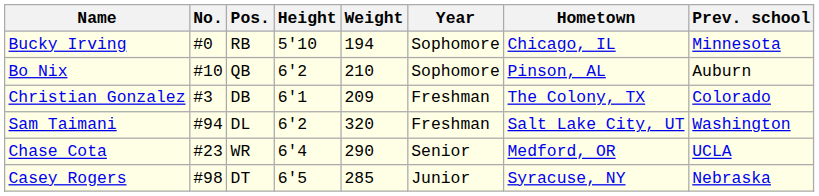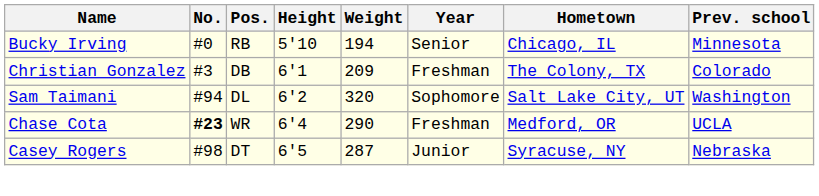(455, 45) Sophomore -> (441, 45) Senior
- row: (38, 71)
(451, 125) Freshman -> (455, 98) Sophomore
(208, 151) normal -> (208, 125) bold
(441, 151) Senior -> (451, 125) Freshman
(359, 178) 285 -> (359, 151) 287
